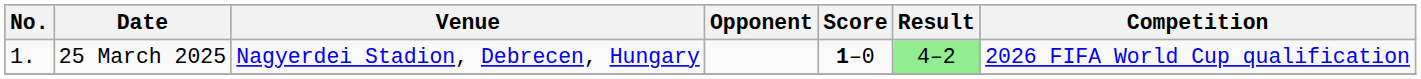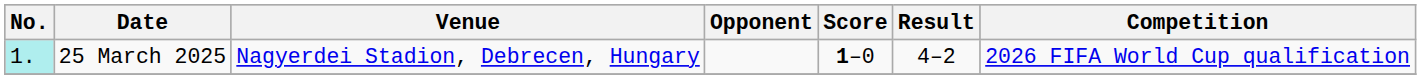(23, 57) no background -> (23, 57) paleturquoise background
(936, 57) lightgreen background -> (936, 57) no background
